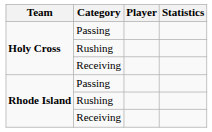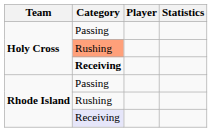(95, 48) no background -> (93, 48) lightsalmon background
(99, 65) normal -> (98, 65) bold
(99, 118) no background -> (97, 118) lavender background
